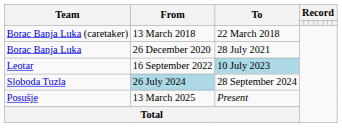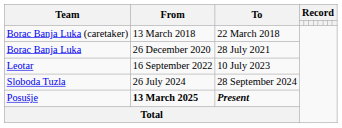(244, 66) lightblue background -> (244, 66) no background
(159, 82) lightblue background -> (159, 82) no background
(164, 98) normal -> (165, 98) bold
(233, 98) normal -> (233, 98) bold
